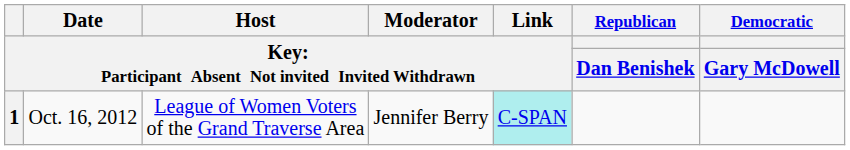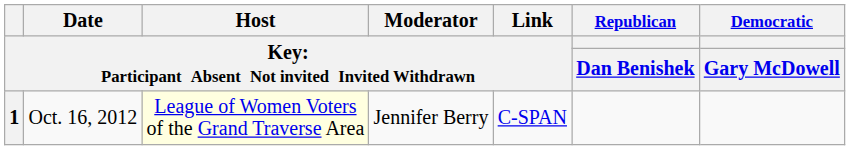(255, 117) no background -> (255, 117) lightyellow background
(532, 117) paleturquoise background -> (532, 117) no background
